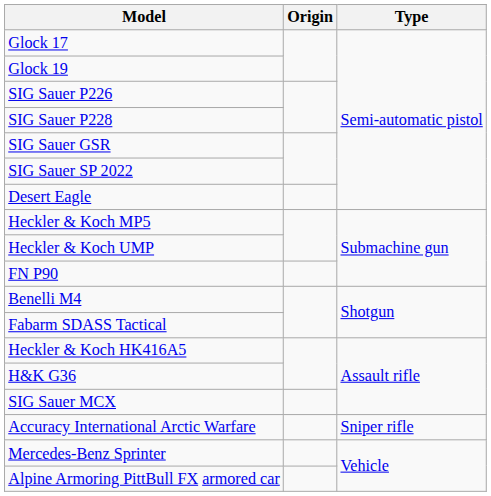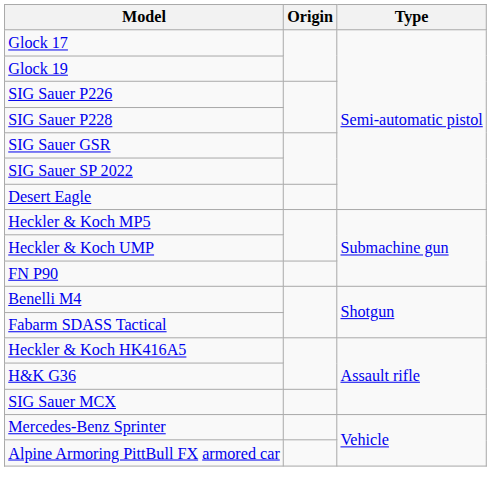- row: (132, 427)
